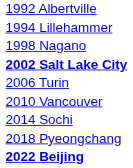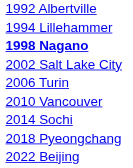(46, 46) normal -> (47, 46) bold
(66, 64) bold -> (64, 64) normal
(63, 138) lightyellow background -> (63, 138) no background
(45, 156) bold -> (43, 156) normal
